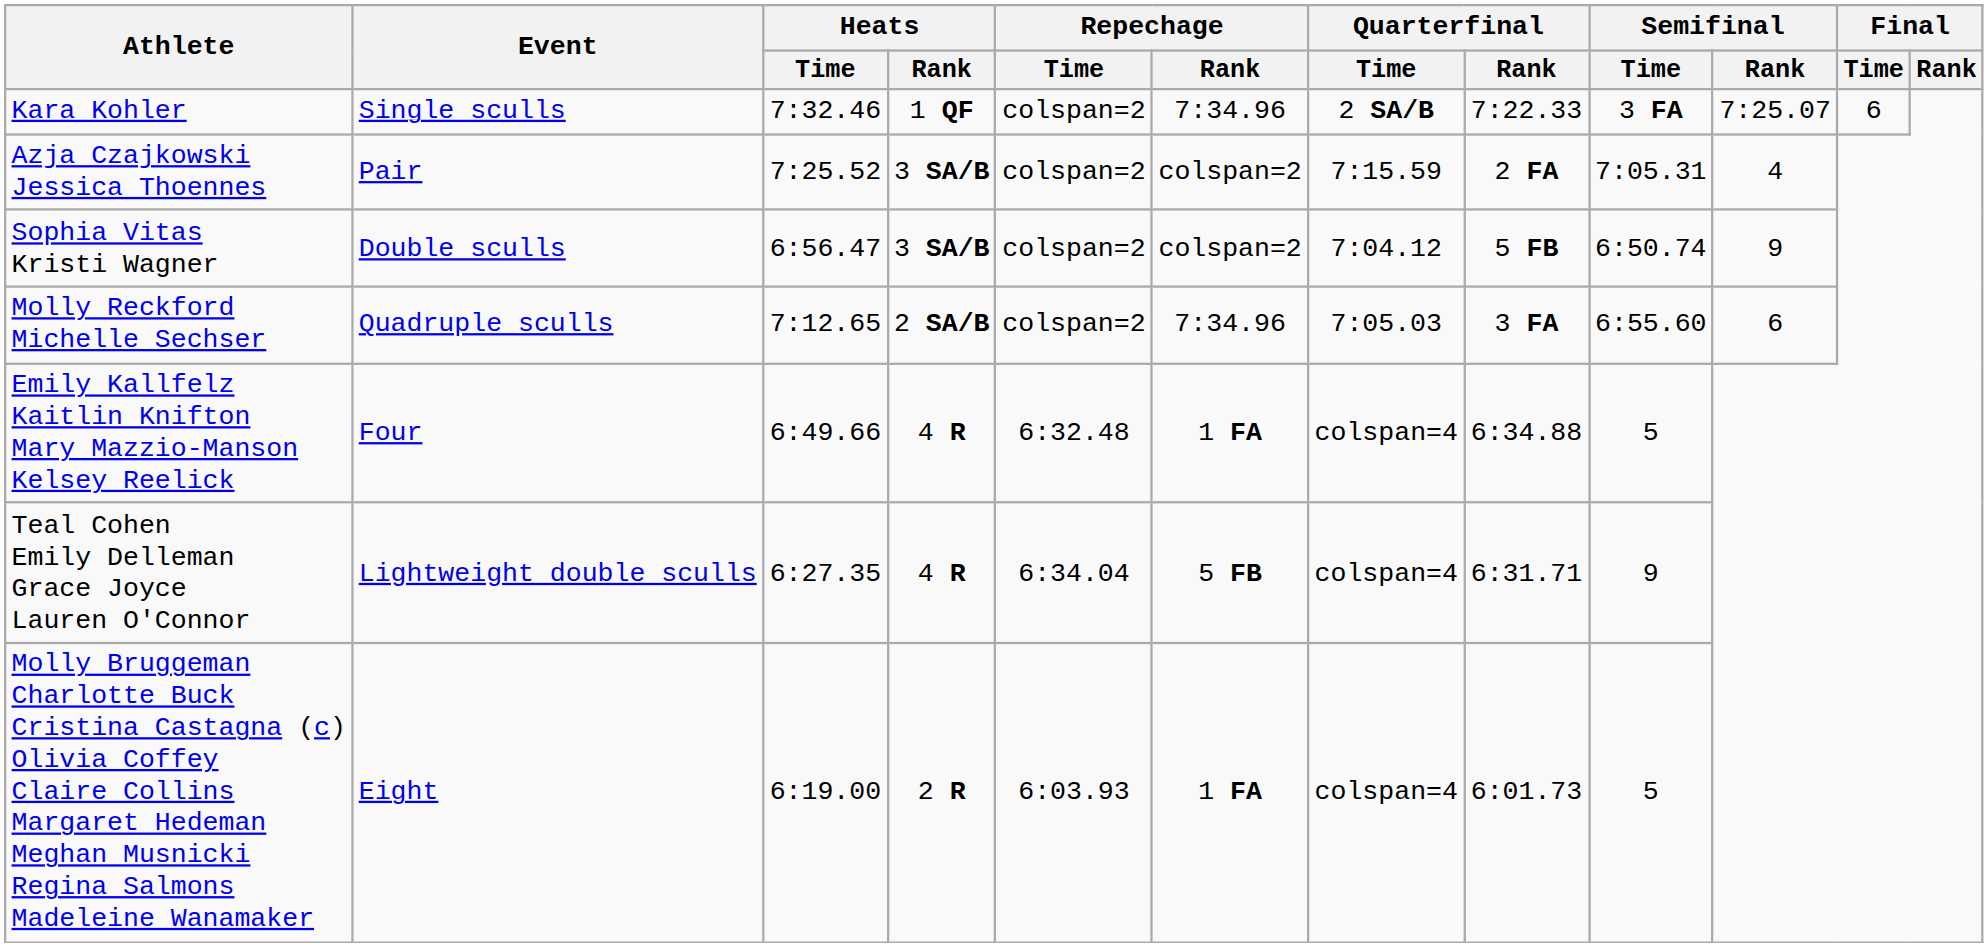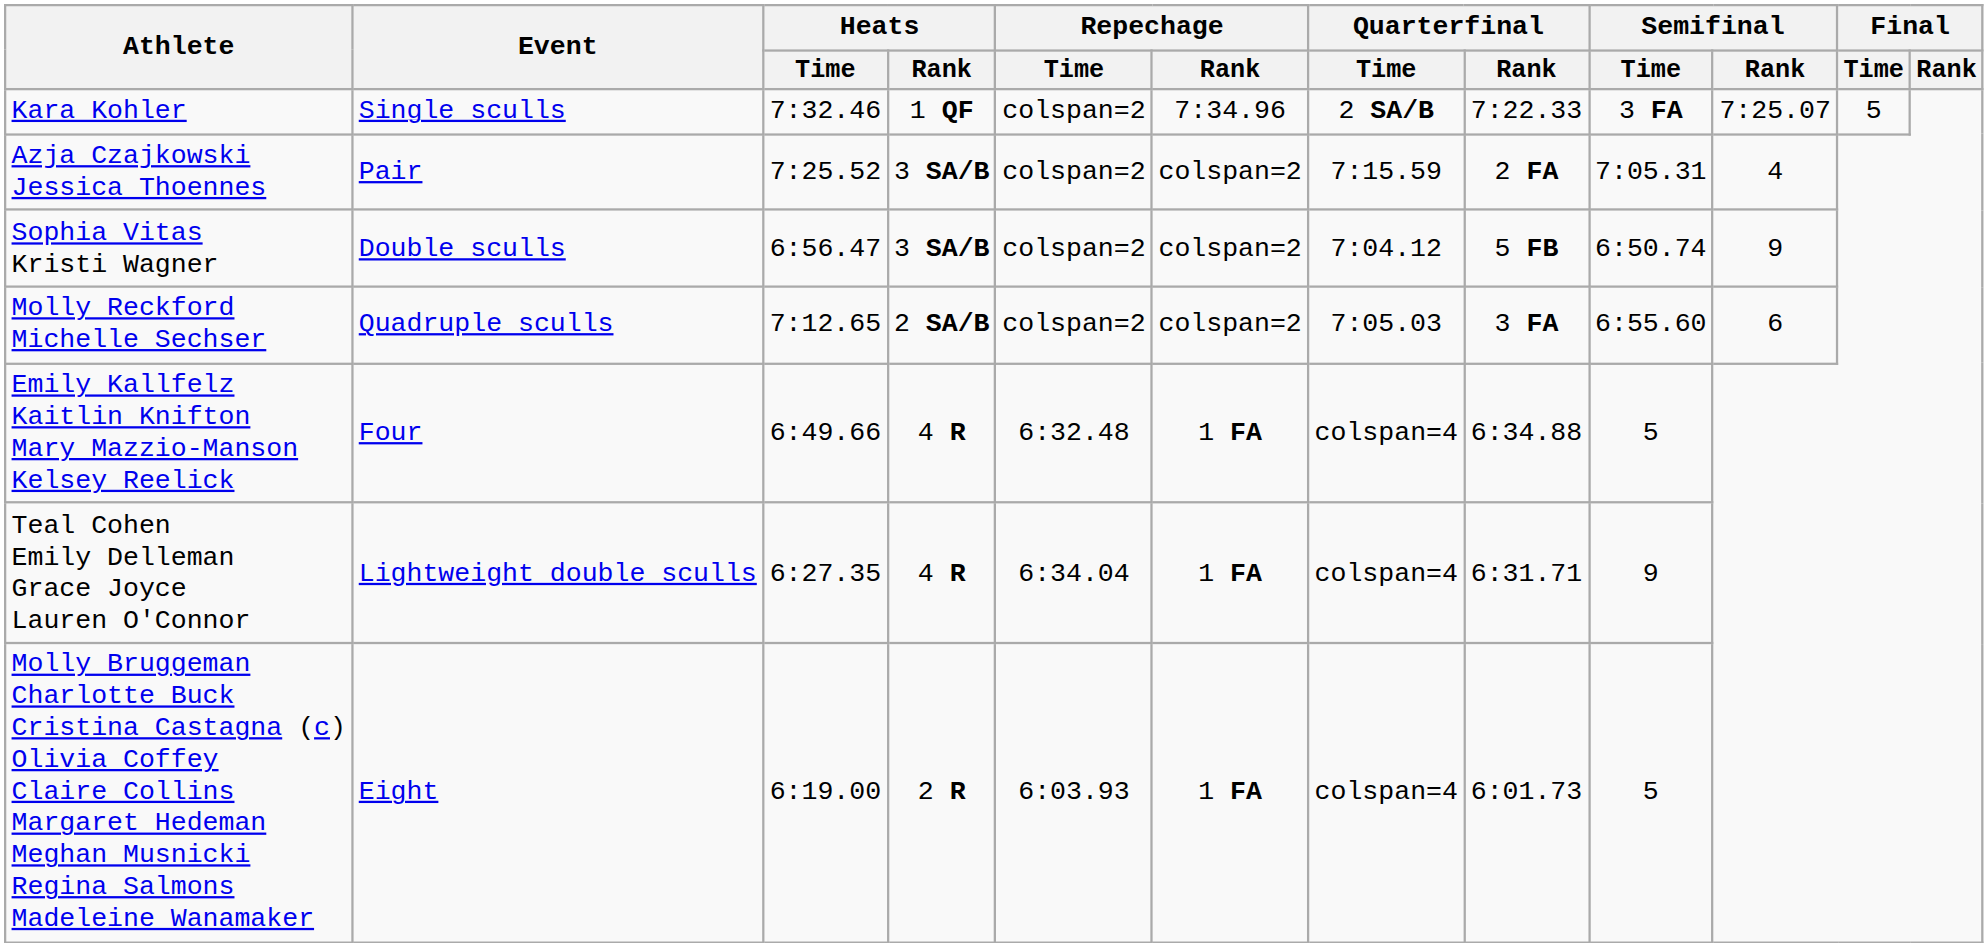(1874, 111) 6 -> (1874, 111) 5
(1230, 325) 7:34.96 -> (1230, 325) colspan=2
(1230, 573) 5 FB -> (1230, 573) 1 FA
